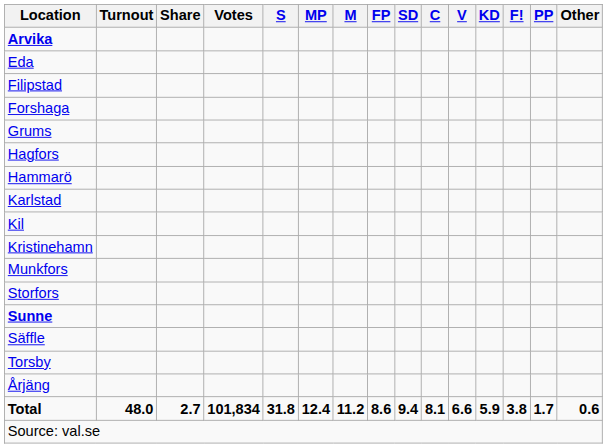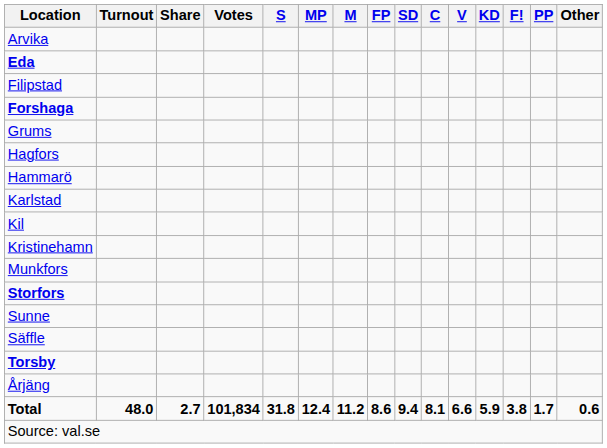(30, 39) bold -> (28, 39) normal
(21, 62) normal -> (21, 62) bold
(39, 108) normal -> (41, 108) bold
(33, 293) normal -> (36, 293) bold
(30, 316) bold -> (29, 316) normal
(29, 362) normal -> (32, 362) bold
